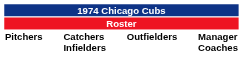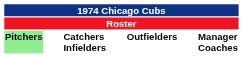(24, 37) no background -> (24, 37) lightgreen background
